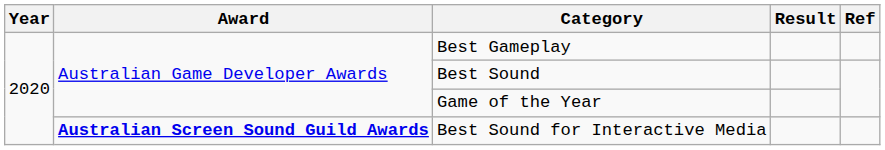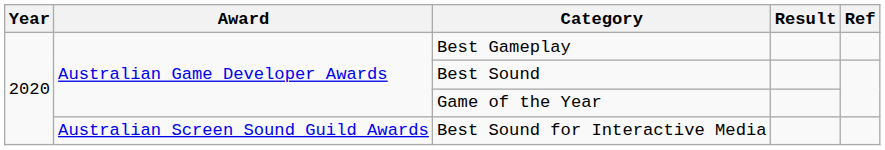(243, 131) bold -> (243, 131) normal
